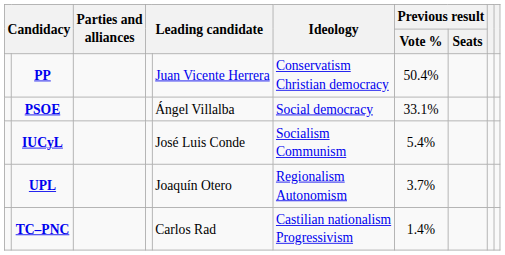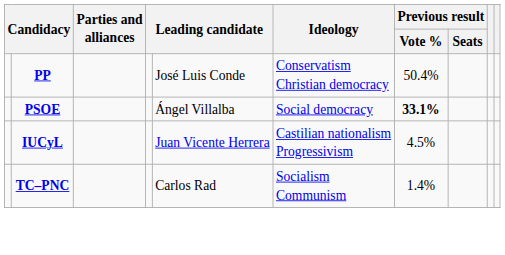(212, 75) Juan Vicente Herrera -> (200, 75) José Luis Conde
(421, 109) normal -> (421, 109) bold
(200, 143) José Luis Conde -> (212, 143) Juan Vicente Herrera
(311, 143) Socialism Communism -> (334, 143) Castilian nationalism Progressivism
(421, 143) 5.4% -> (421, 143) 4.5%
- row: (42, 185)
(334, 228) Castilian nationalism Progressivism -> (311, 185) Socialism Communism
